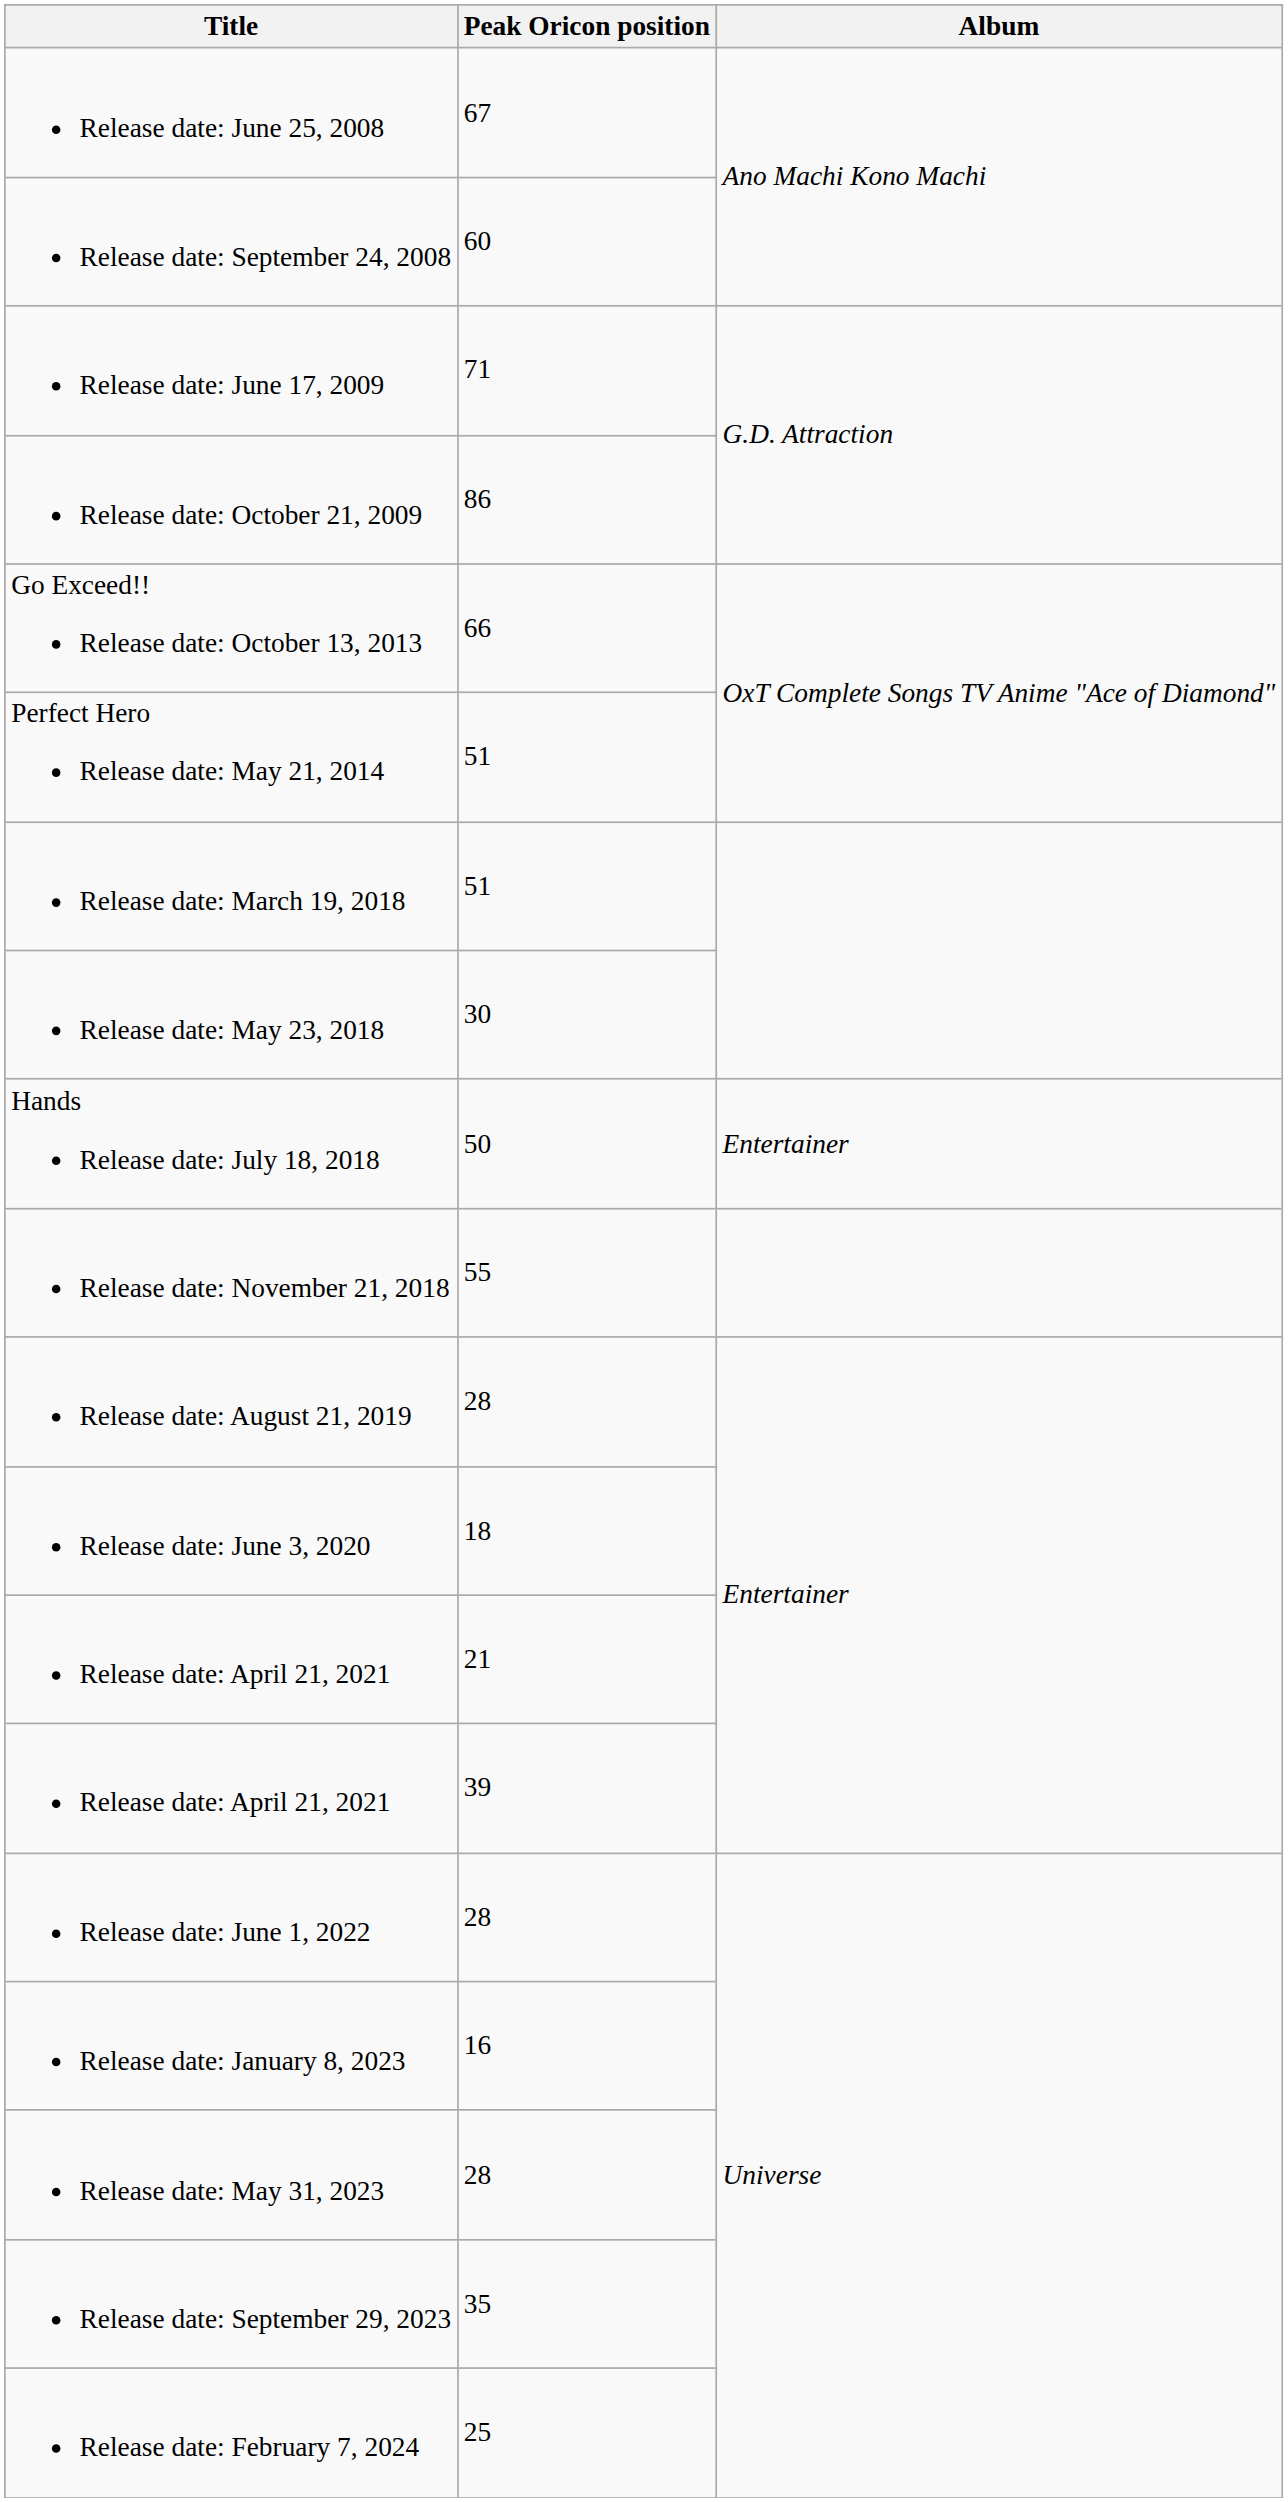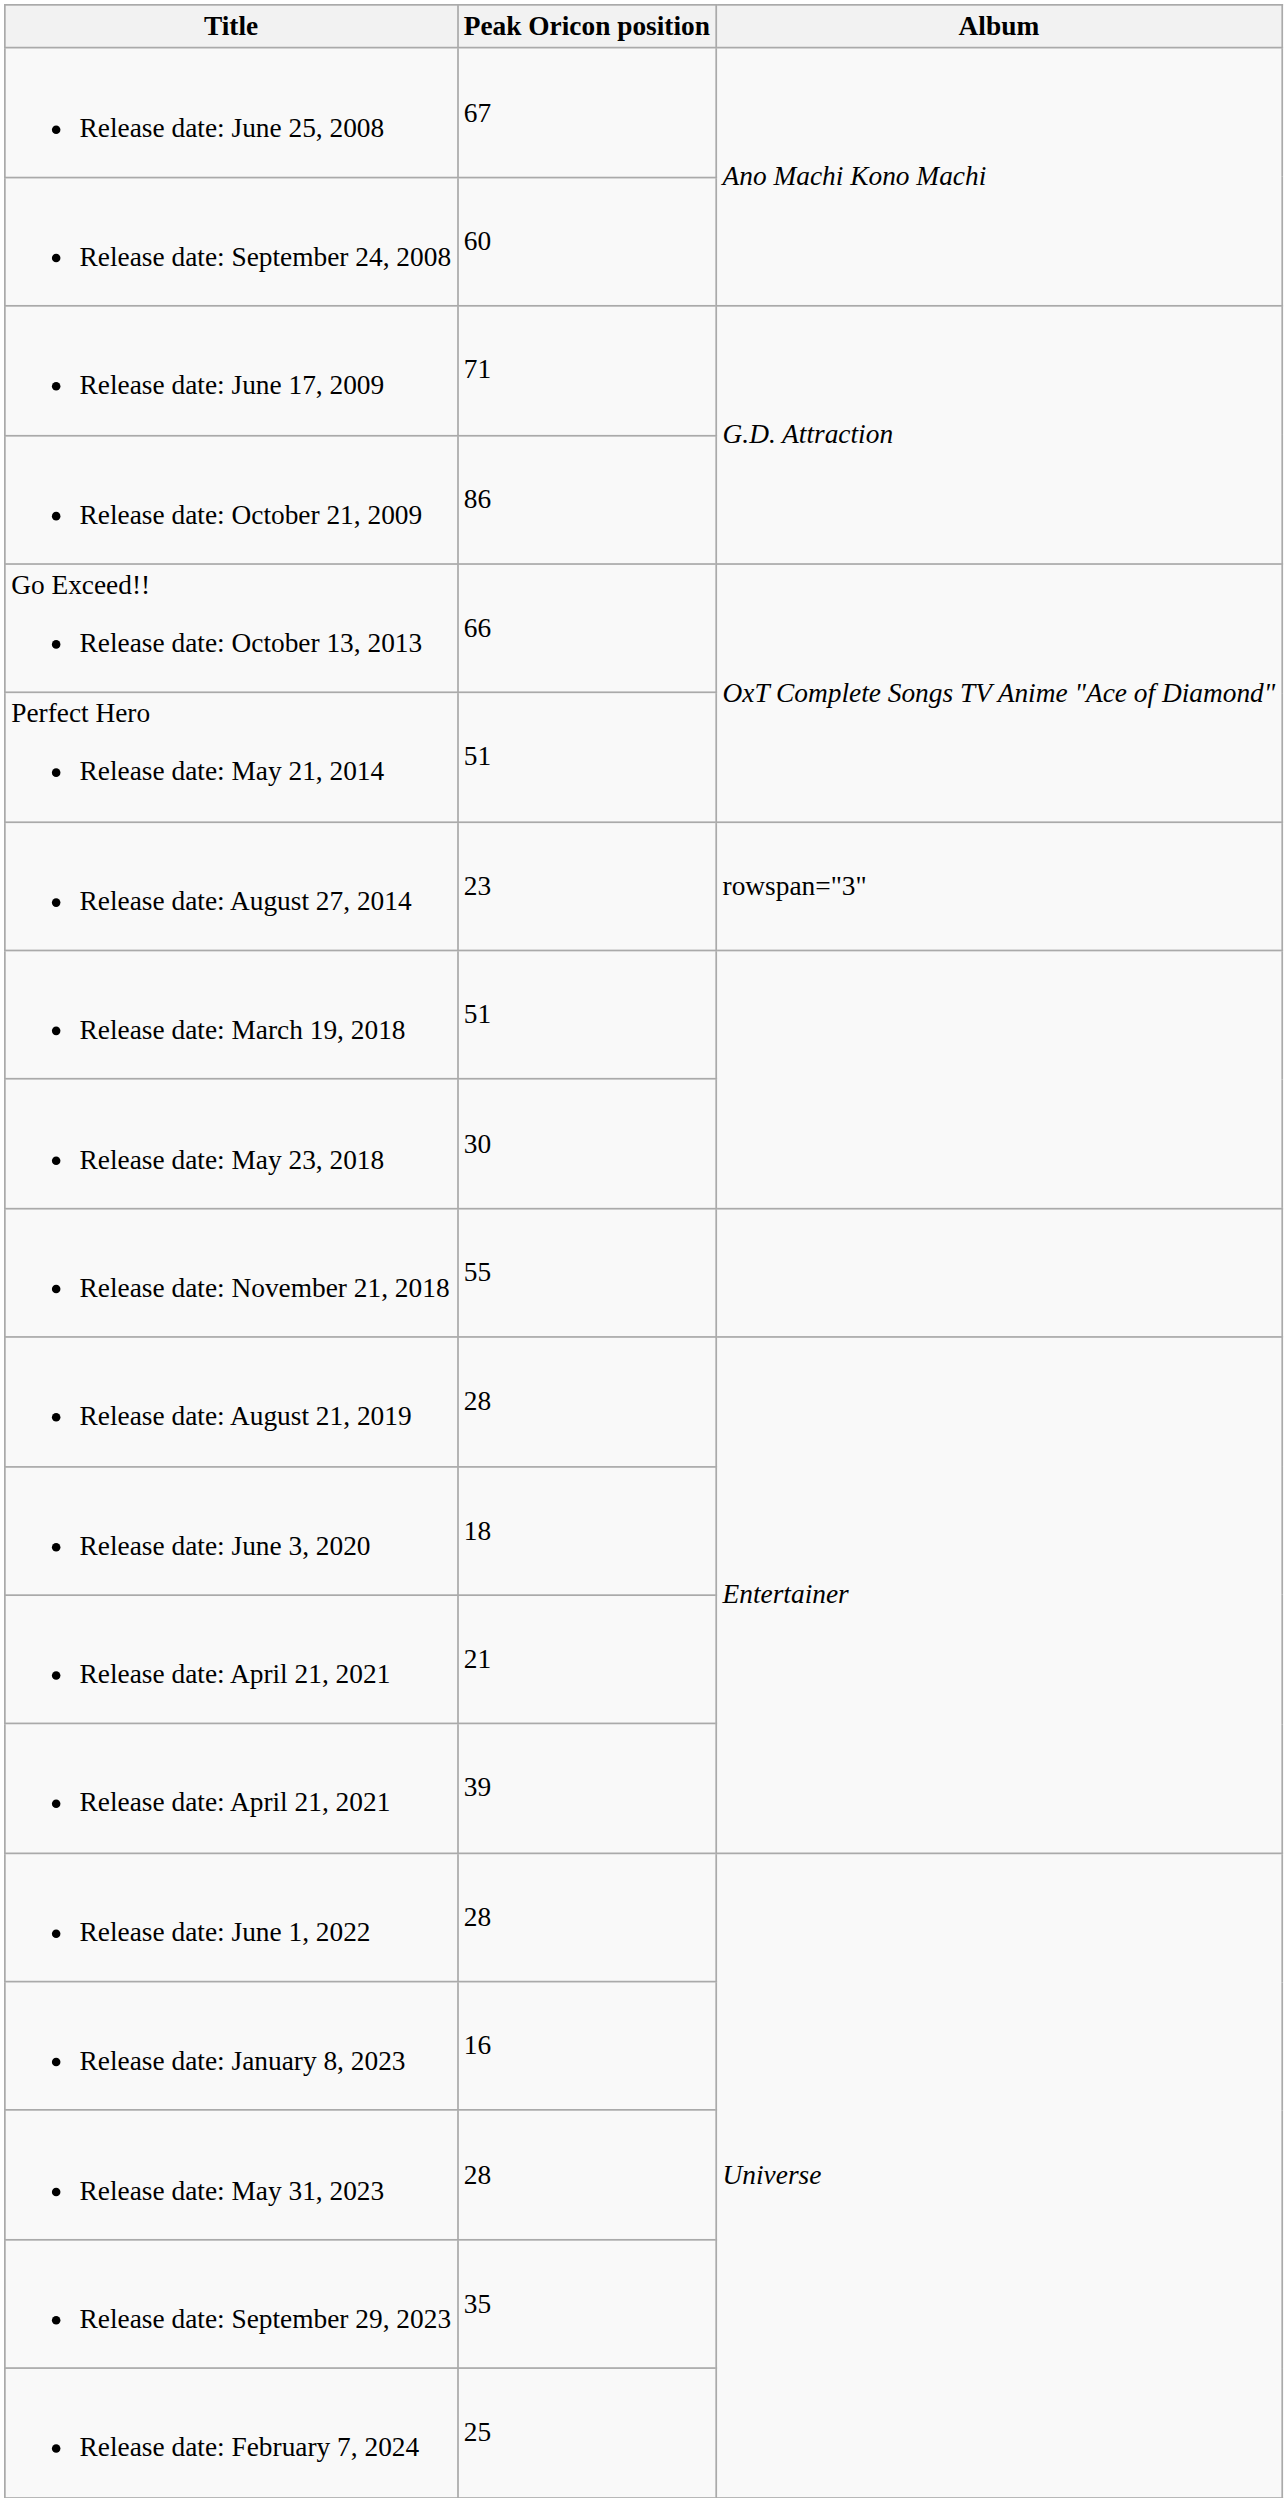+ row: (231, 901)
- row: (231, 1130)
